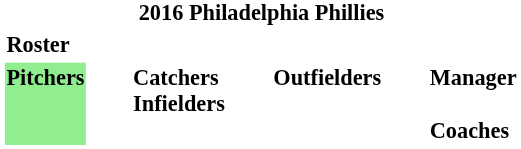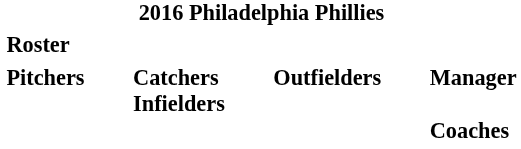(45, 77) lightgreen background -> (45, 77) no background
